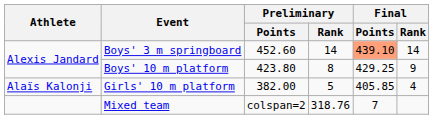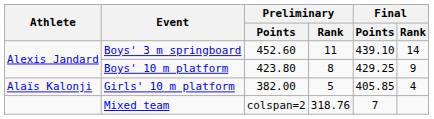(330, 50) 14 -> (330, 50) 11
(375, 50) lightsalmon background -> (375, 50) no background
